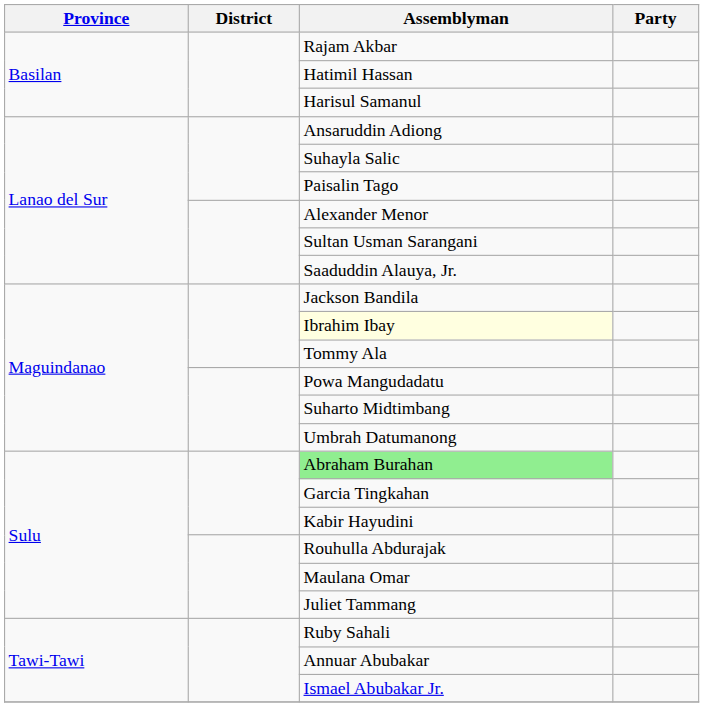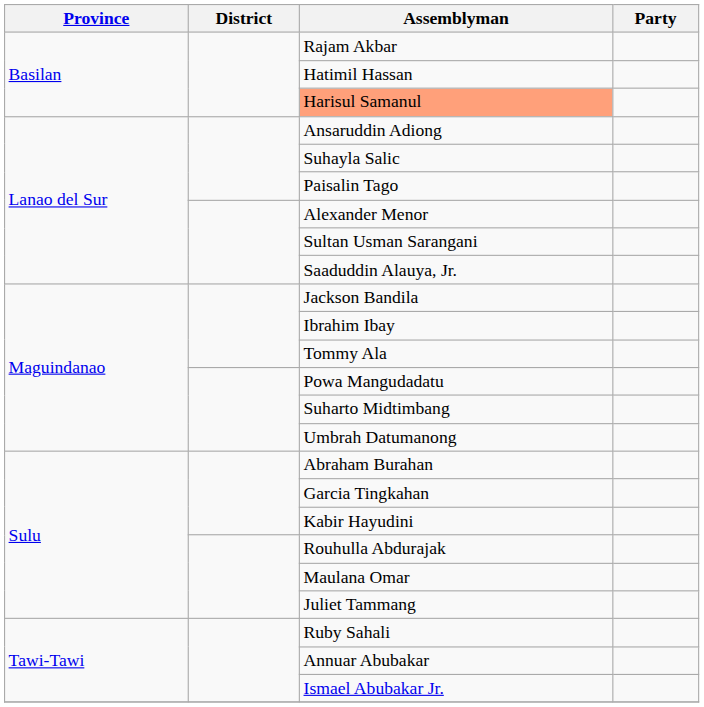(362, 102) no background -> (362, 102) lightsalmon background
(349, 325) lightyellow background -> (349, 325) no background
(368, 465) lightgreen background -> (368, 465) no background
